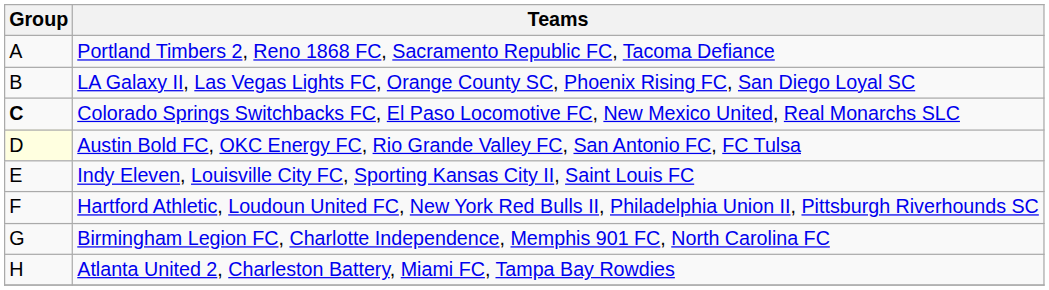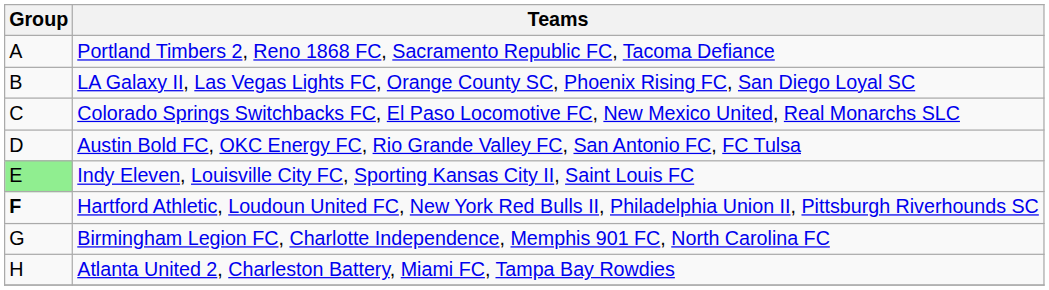(16, 113) bold -> (16, 113) normal
(16, 144) lightyellow background -> (16, 144) no background
(16, 176) no background -> (16, 176) lightgreen background
(15, 207) normal -> (15, 207) bold
